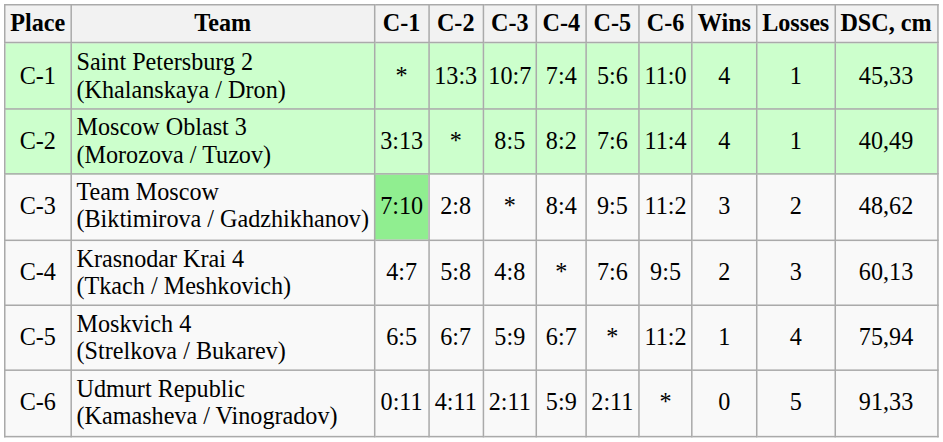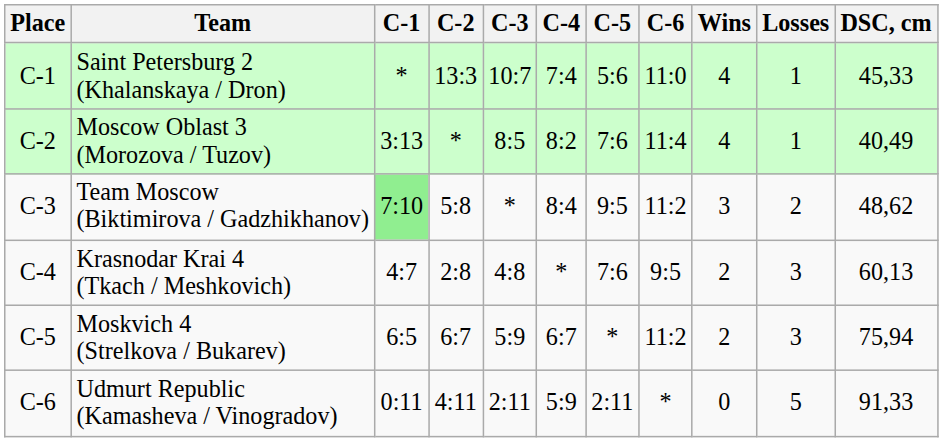(456, 206) 2:8 -> (456, 206) 5:8
(456, 272) 5:8 -> (456, 272) 2:8
(724, 337) 1 -> (724, 337) 2
(796, 337) 4 -> (796, 337) 3
